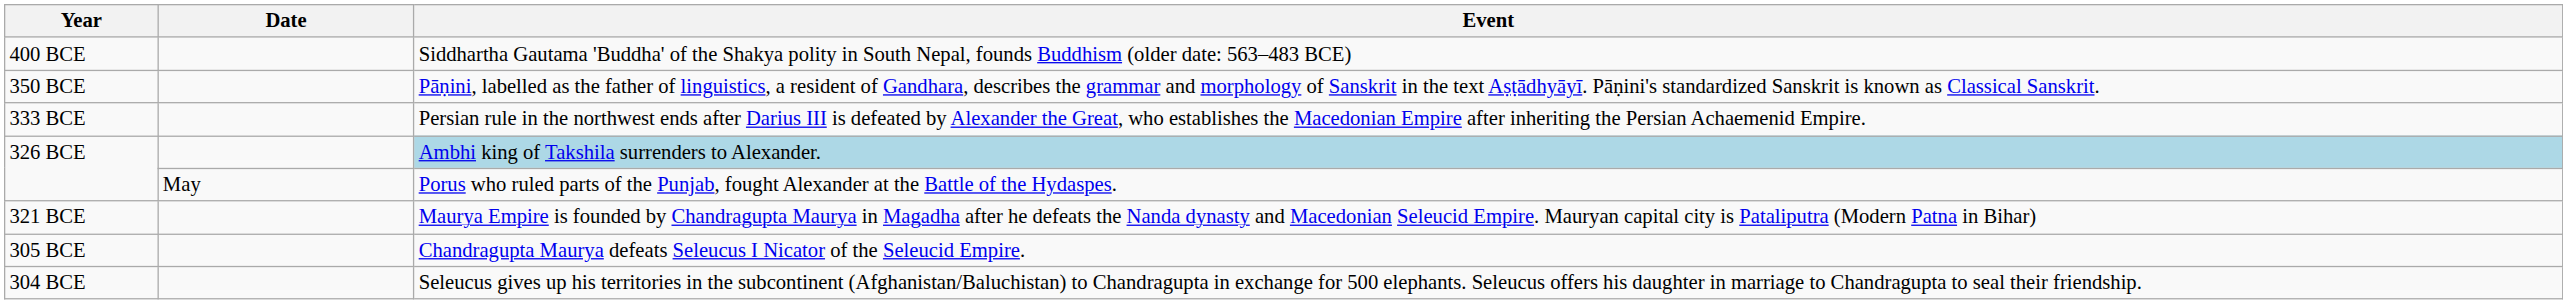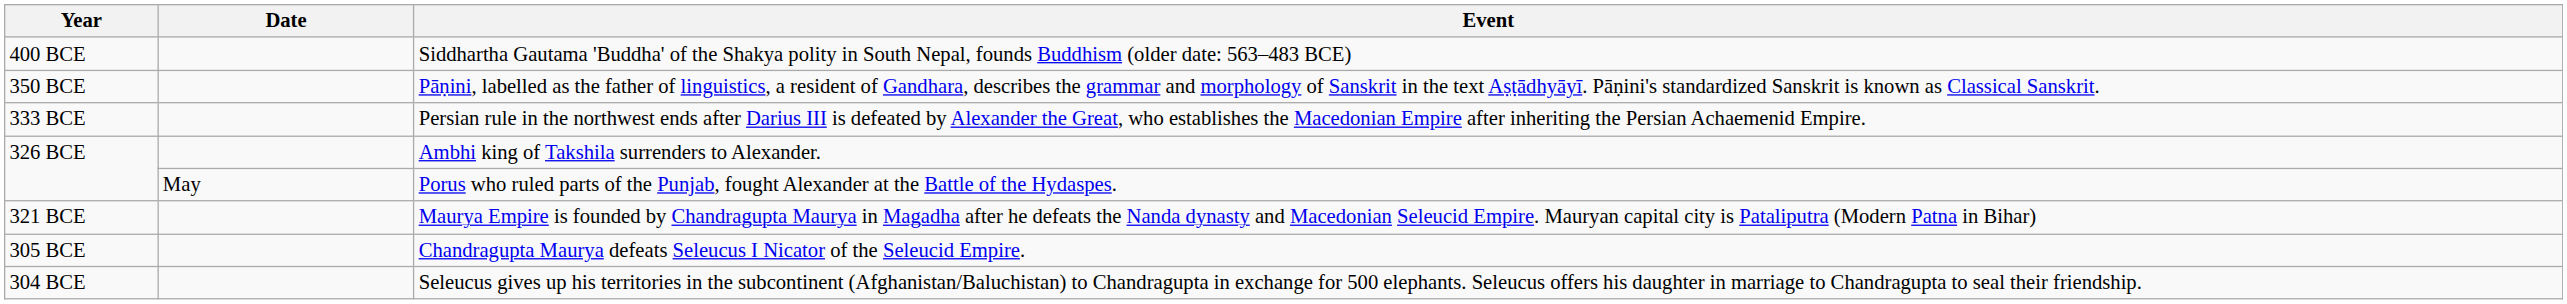(620, 151) lightblue background -> (620, 151) no background
